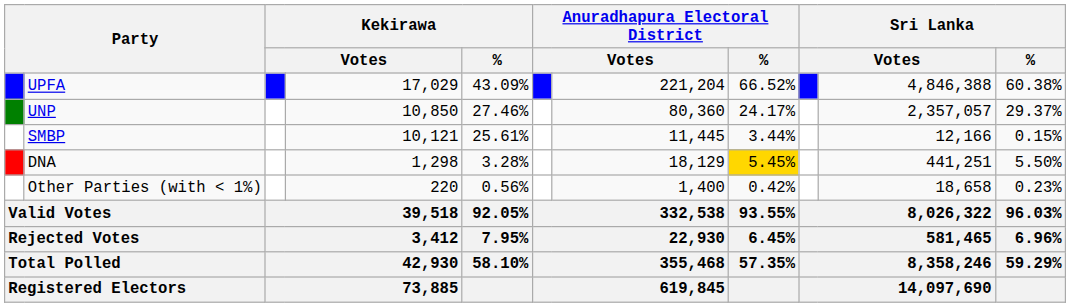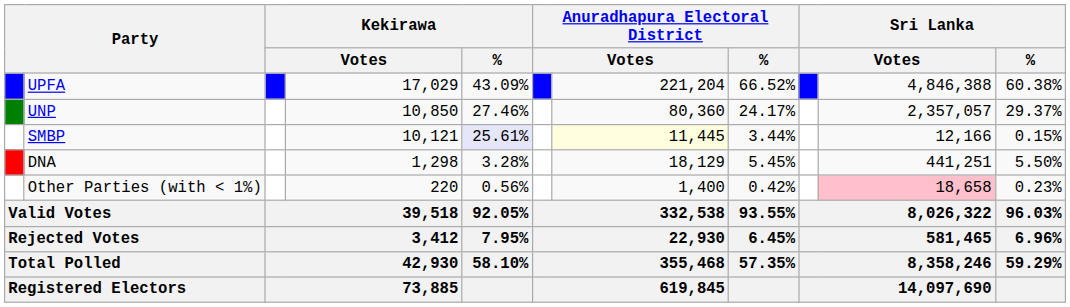(500, 137) no background -> (500, 137) lavender background
(697, 137) no background -> (697, 137) lightyellow background
(772, 162) gold background -> (772, 162) no background
(964, 188) no background -> (964, 188) pink background
